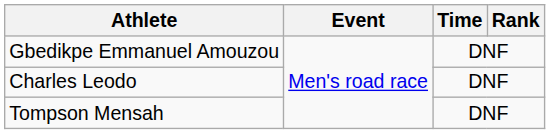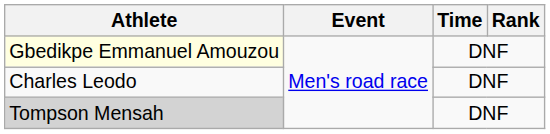(144, 51) no background -> (144, 51) lightyellow background
(87, 113) no background -> (87, 113) lightgrey background
